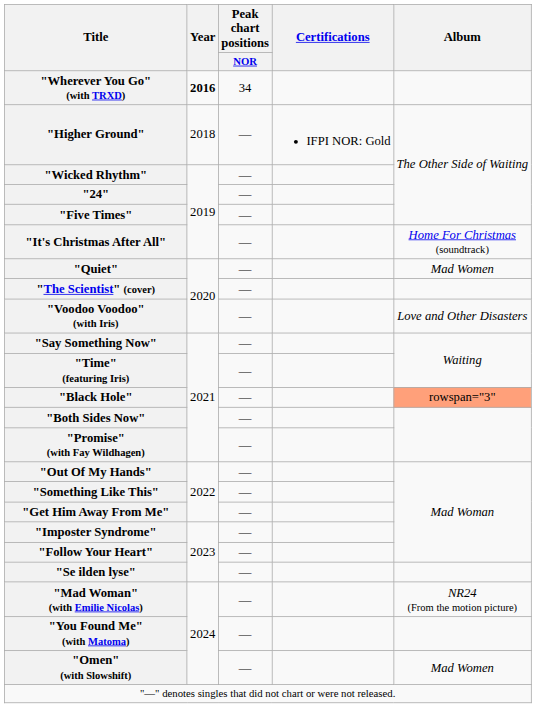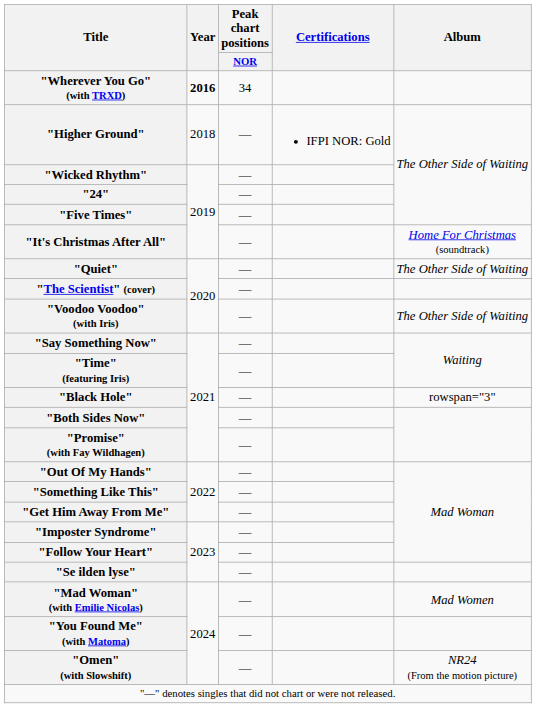(462, 268) Mad Women -> (462, 268) The Other Side of Waiting
(462, 316) Love and Other Disasters -> (462, 316) The Other Side of Waiting
(462, 397) lightsalmon background -> (462, 397) no background
(462, 599) NR24 (From the motion picture) -> (462, 599) Mad Women
(462, 667) Mad Women -> (462, 667) NR24 (From the motion picture)
